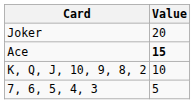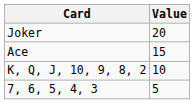(159, 52) bold -> (159, 52) normal
